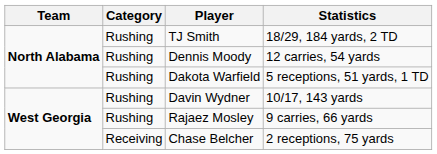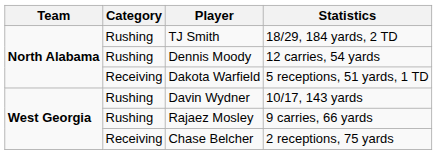(129, 77) Rushing -> (134, 77) Receiving
